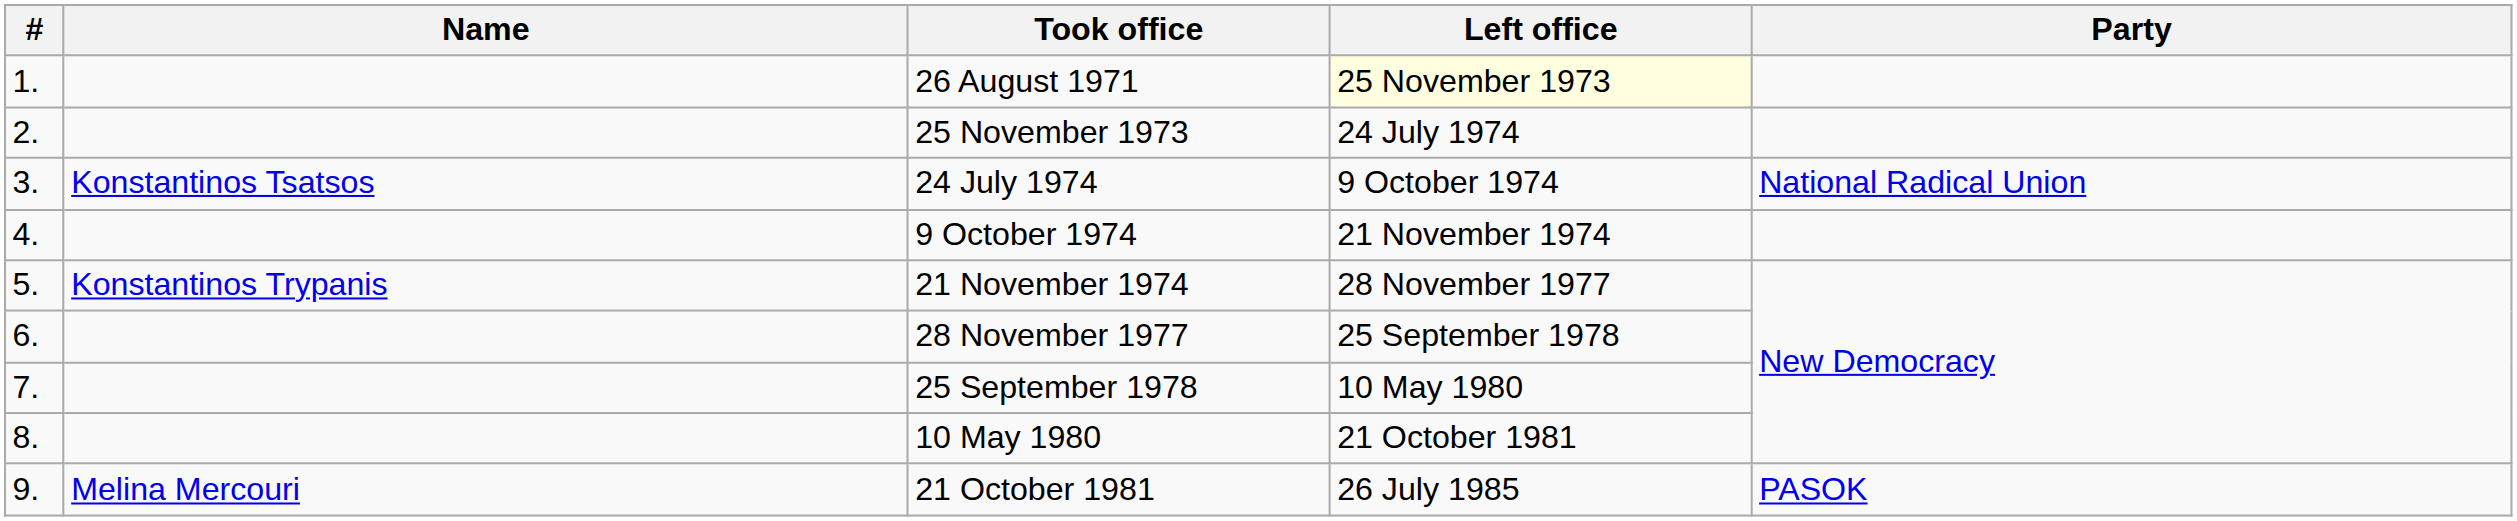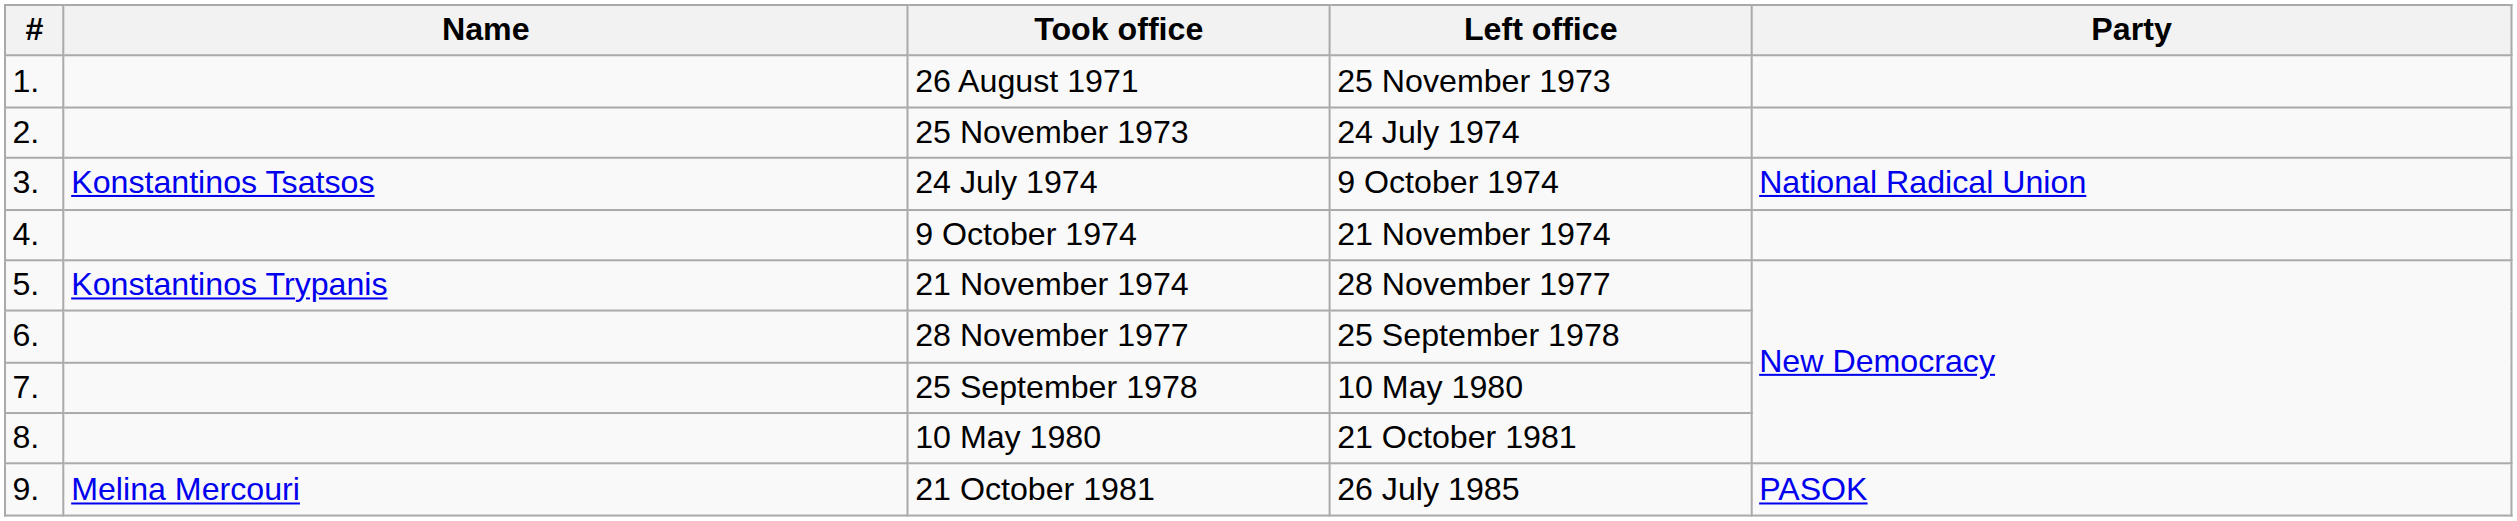(1474, 81) lightyellow background -> (1474, 81) no background
